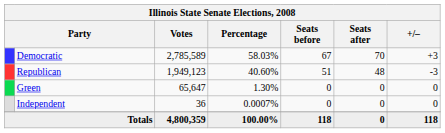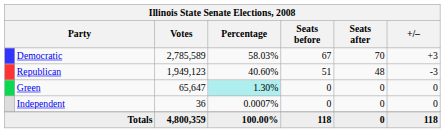(266, 88) no background -> (266, 88) paleturquoise background
